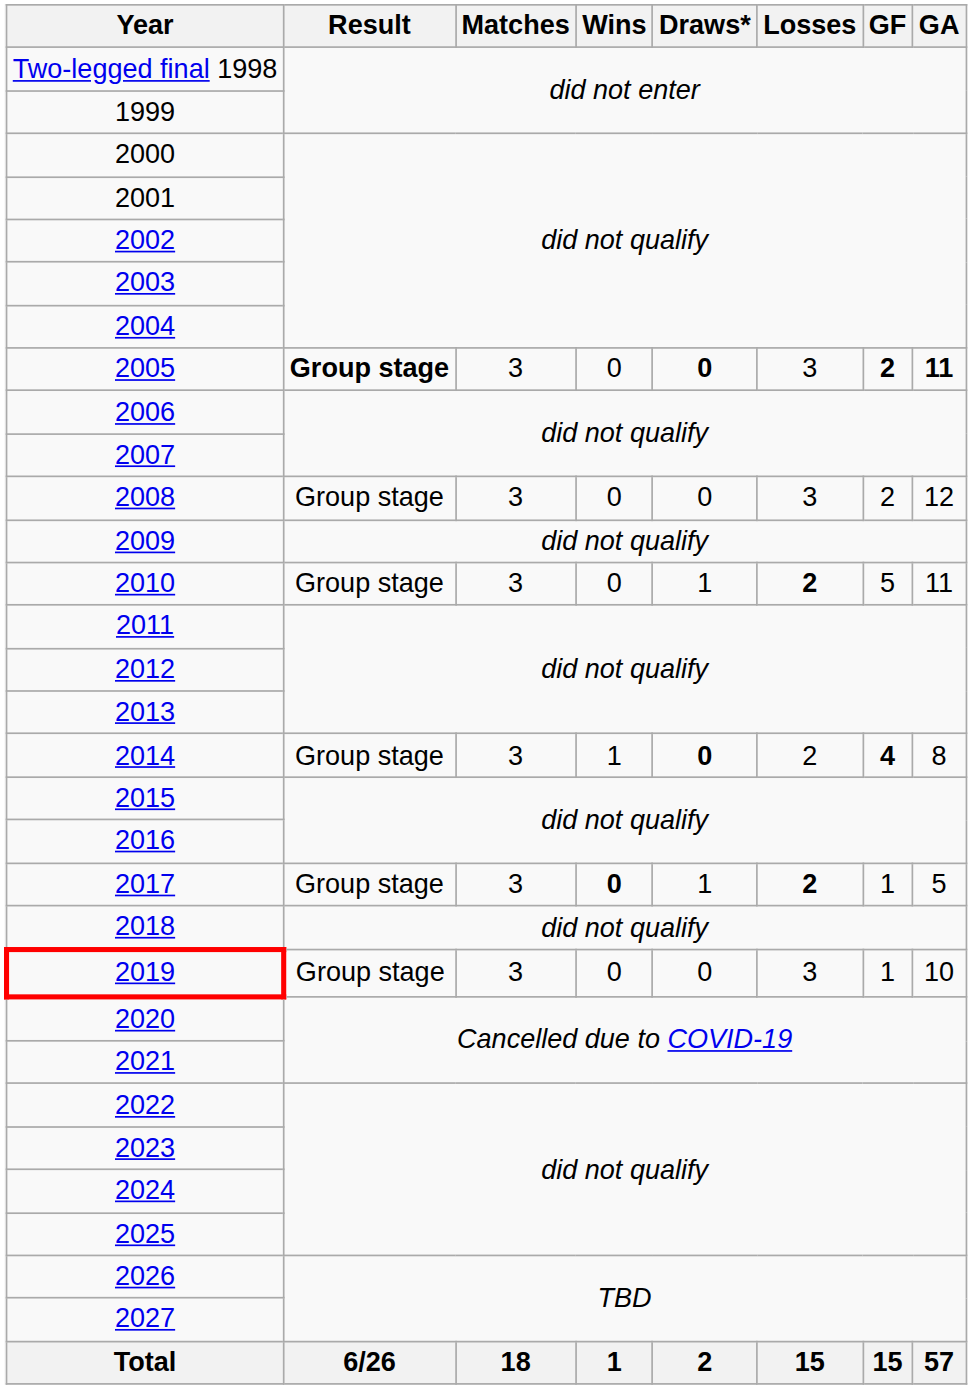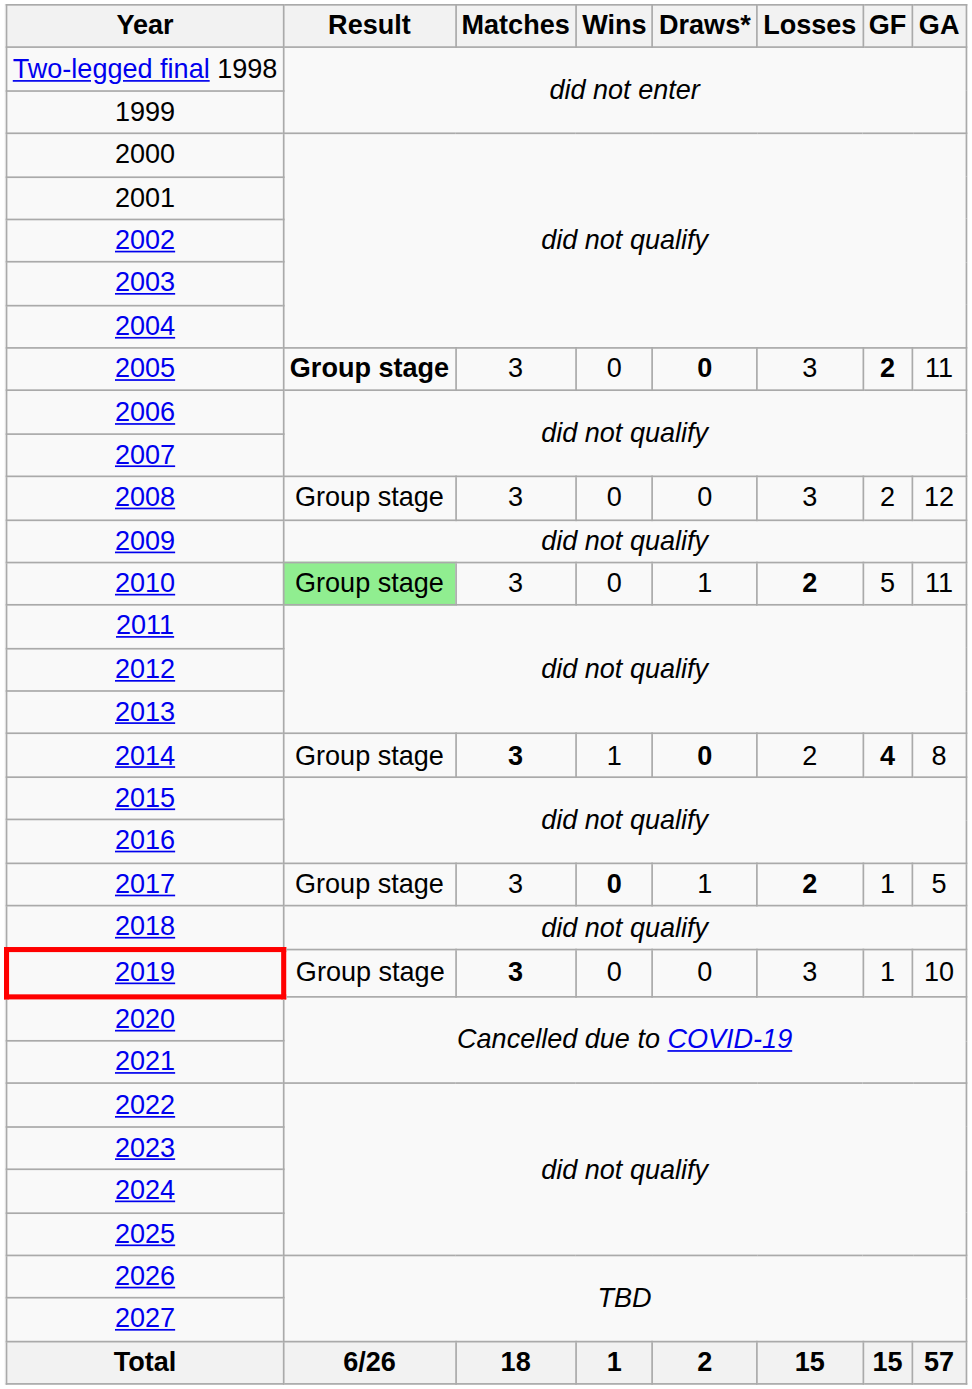(939, 369) bold -> (939, 369) normal
(369, 583) no background -> (369, 583) lightgreen background
(516, 754) normal -> (516, 754) bold
(516, 972) normal -> (516, 972) bold
